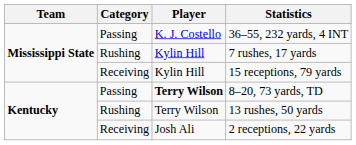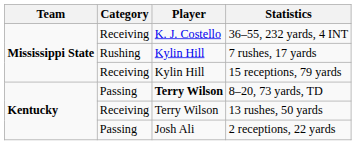(118, 33) Passing -> (125, 33) Receiving
(120, 110) Rushing -> (125, 110) Receiving
(125, 130) Receiving -> (118, 130) Passing
